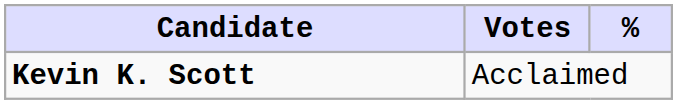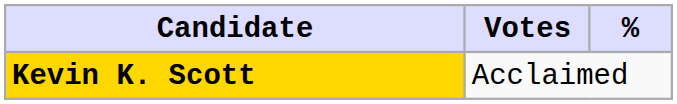(134, 76) no background -> (134, 76) gold background
